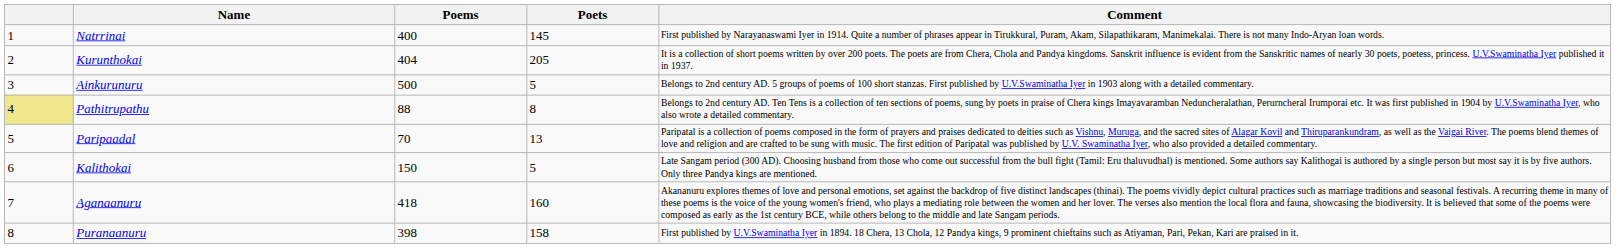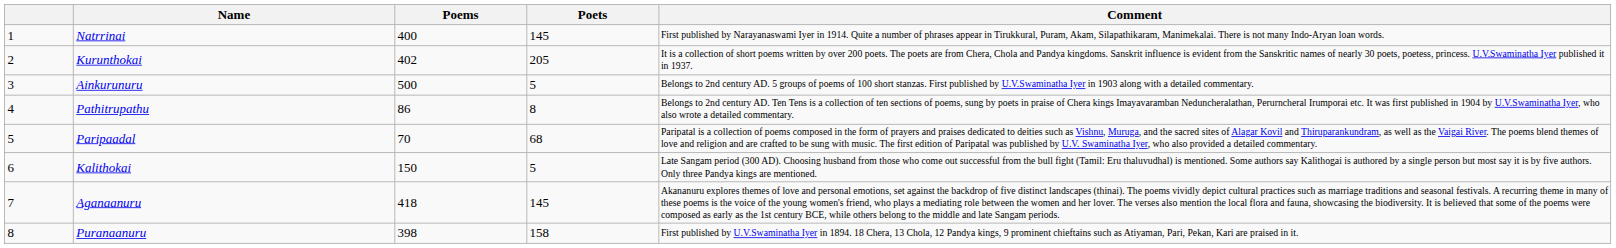(407, 60) 404 -> (407, 60) 402
(11, 109) khaki background -> (11, 109) no background
(404, 109) 88 -> (404, 109) 86
(536, 138) 13 -> (536, 138) 68
(539, 202) 160 -> (539, 202) 145
